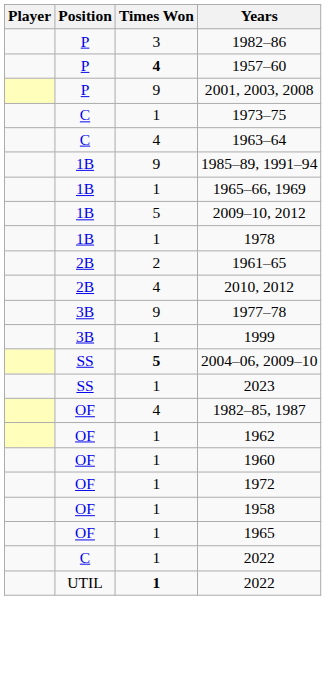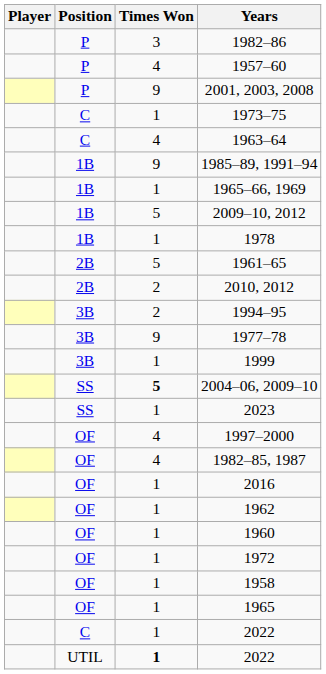(156, 66) bold -> (156, 66) normal
(156, 262) 2 -> (156, 262) 5
(156, 287) 4 -> (156, 287) 2
+ row: (85, 312)
+ row: (85, 435)
+ row: (85, 484)
